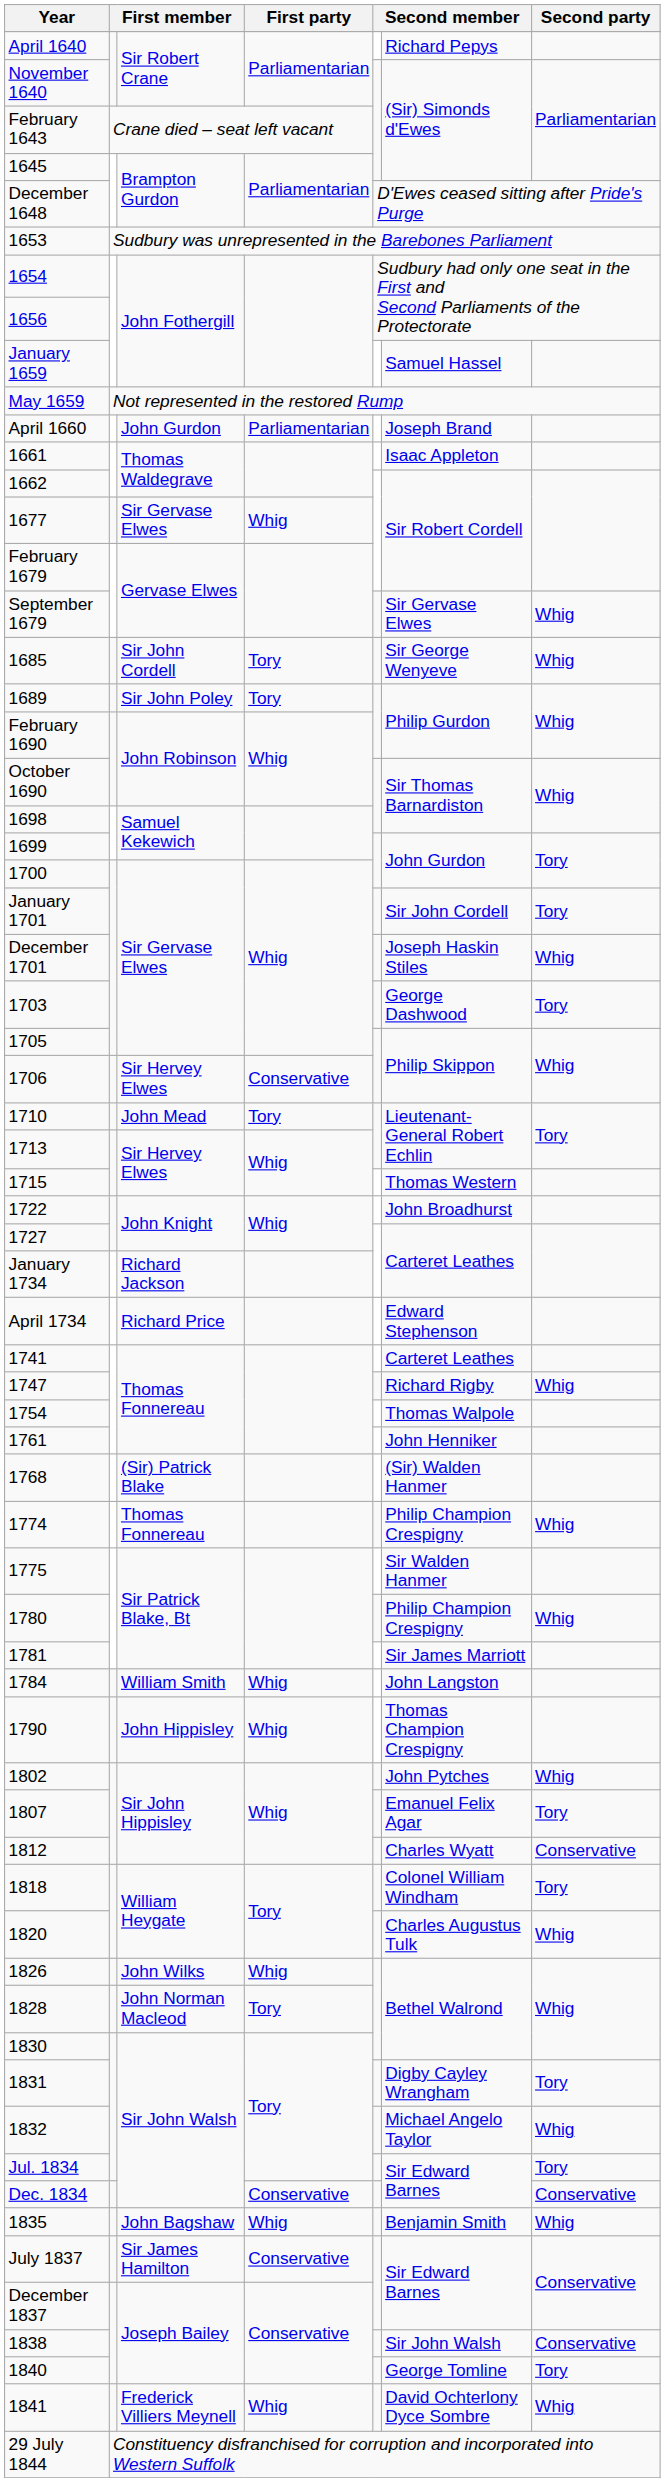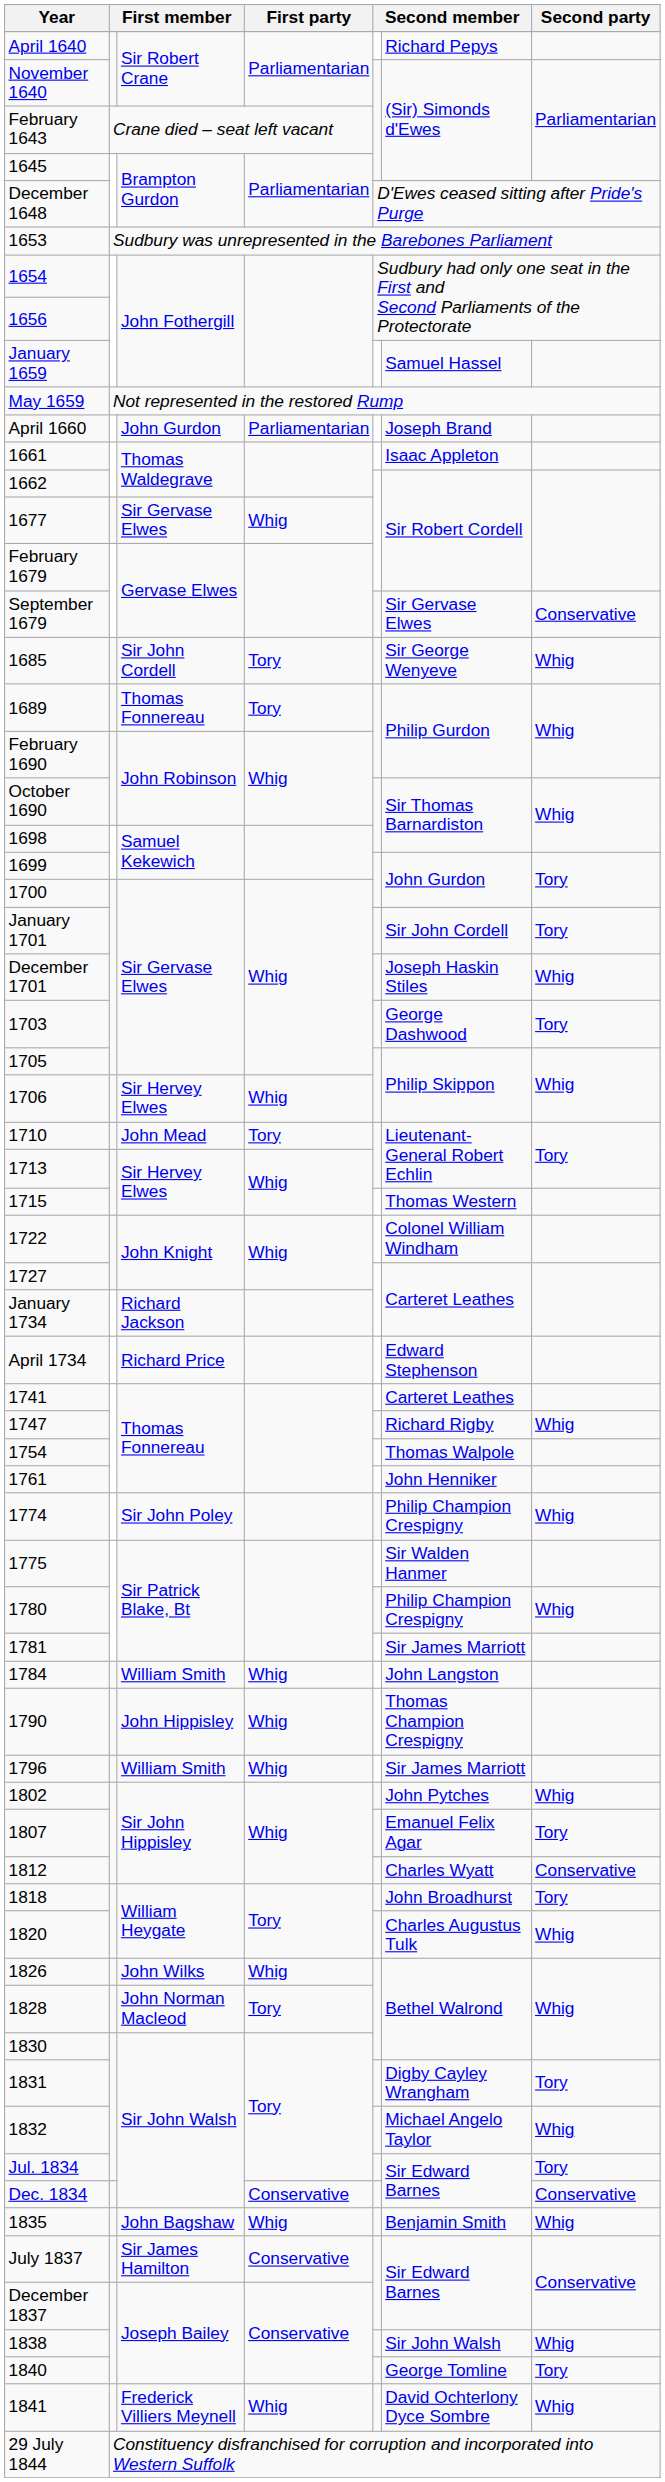(555, 613) Whig -> (585, 613) Conservative
(177, 697) Sir John Poley -> (163, 707) Thomas Fonnereau
(299, 1078) Conservative -> (268, 1098) Whig
(449, 1209) John Broadhurst -> (445, 1238) Colonel William Windham
- row: (28, 1477)
(163, 1524) Thomas Fonnereau -> (177, 1516) Sir John Poley
+ row: (28, 1768)
(445, 1887) Colonel William Windham -> (449, 1897) John Broadhurst
(585, 2342) Conservative -> (555, 2342) Whig
